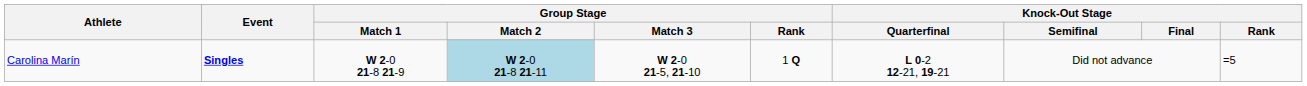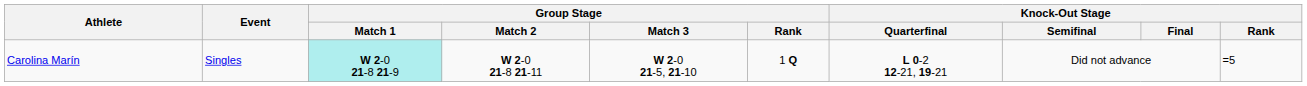(224, 61) bold -> (223, 61) normal
(381, 67) no background -> (375, 67) paleturquoise background
(521, 67) lightblue background -> (516, 67) no background
